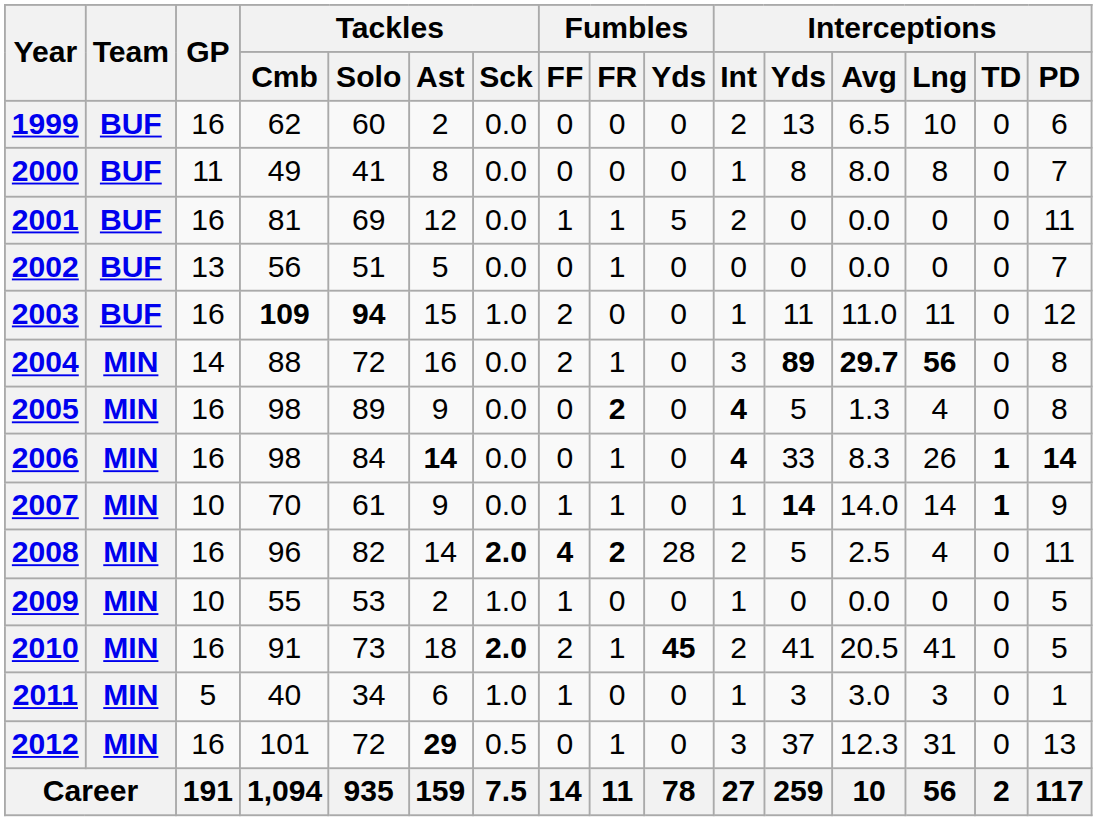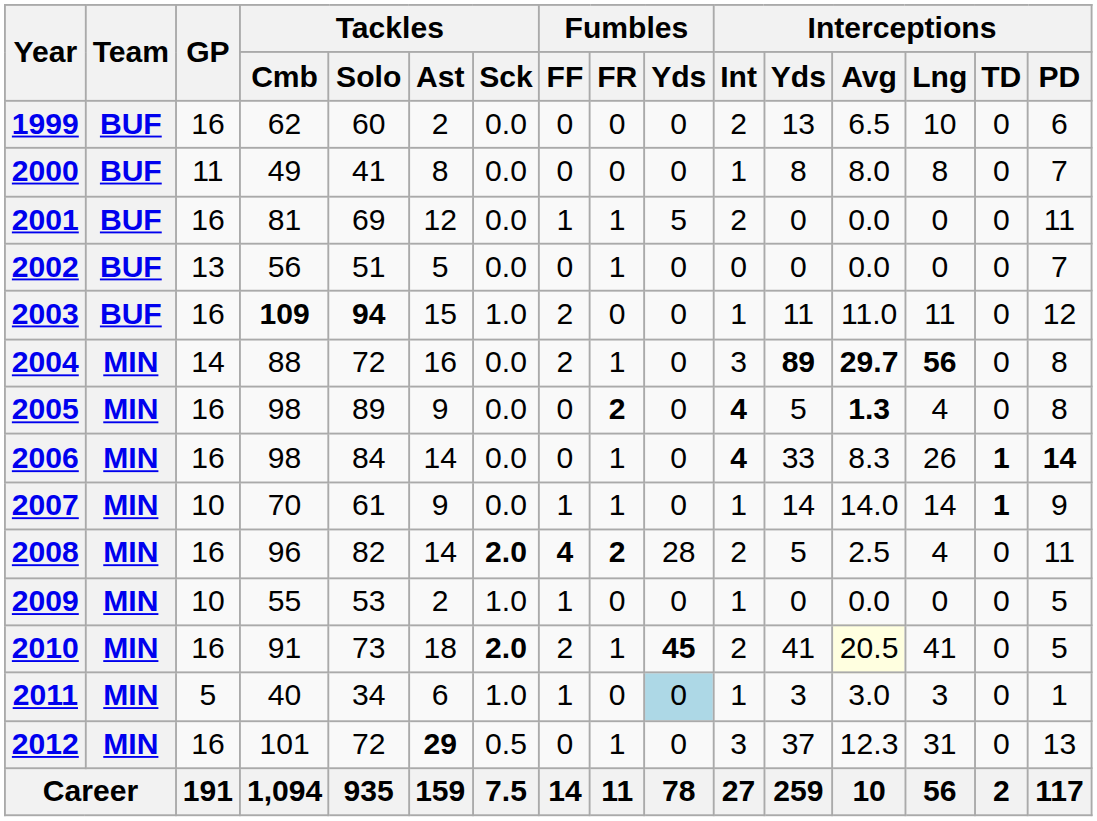(869, 409) normal -> (869, 409) bold
(440, 457) bold -> (440, 457) normal
(798, 505) bold -> (798, 505) normal
(869, 648) no background -> (869, 648) lightyellow background
(679, 696) no background -> (679, 696) lightblue background
